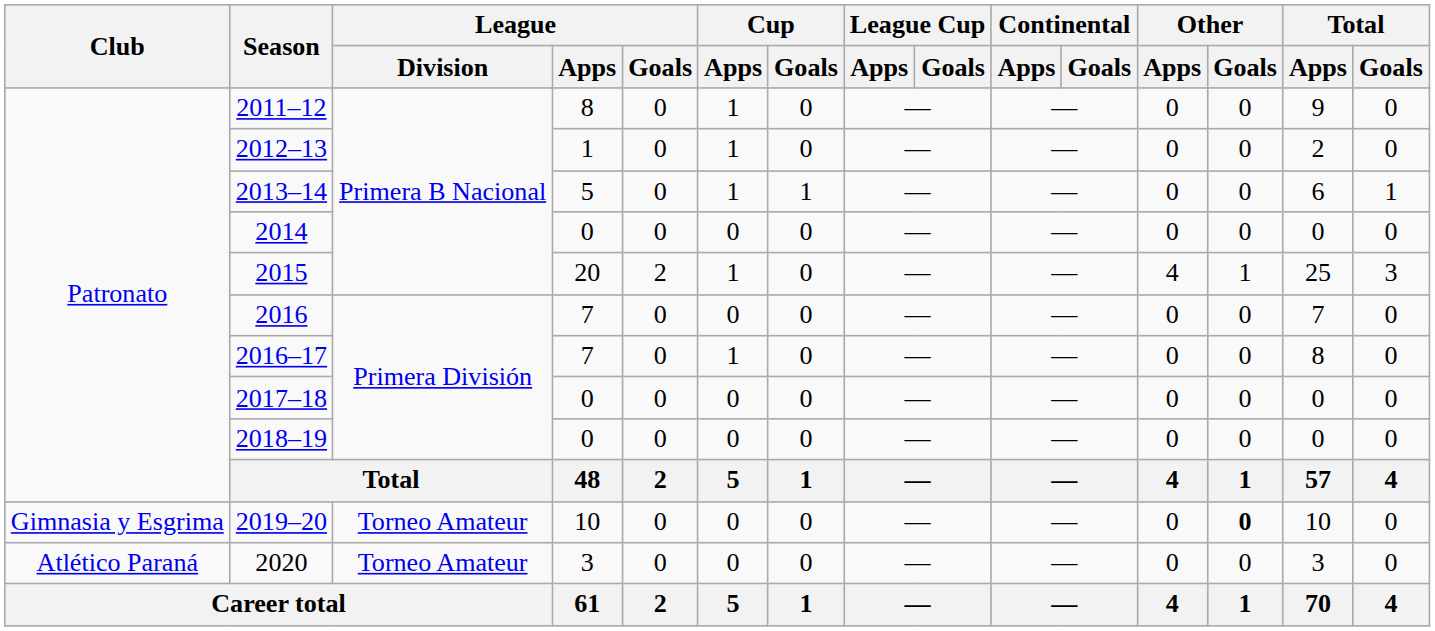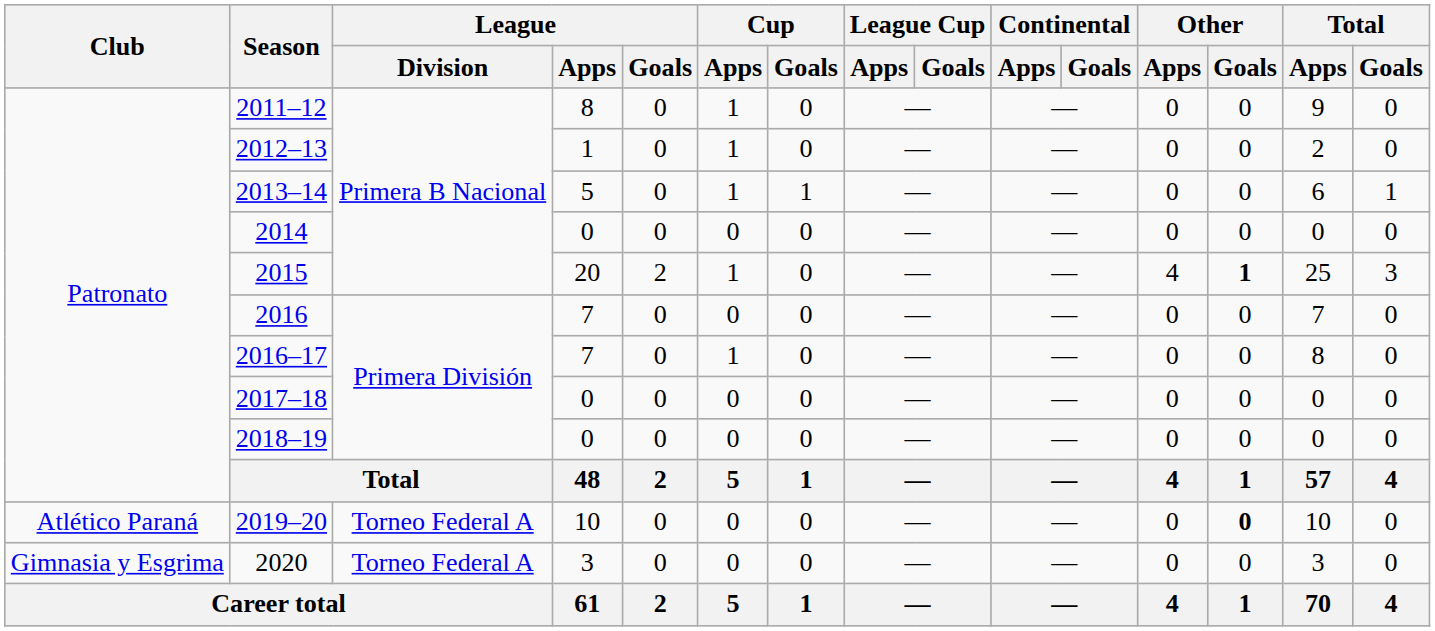(1245, 273) normal -> (1245, 273) bold
(117, 521) Gimnasia y Esgrima -> (117, 521) Atlético Paraná
(443, 521) Torneo Amateur -> (443, 521) Torneo Federal A
(117, 562) Atlético Paraná -> (117, 562) Gimnasia y Esgrima
(443, 562) Torneo Amateur -> (443, 562) Torneo Federal A
